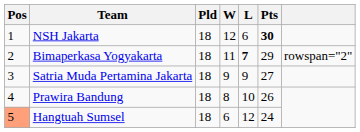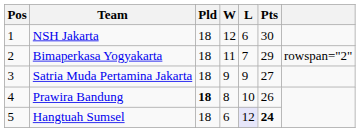(267, 35) bold -> (267, 35) normal
(245, 55) bold -> (245, 55) normal
(205, 96) normal -> (205, 96) bold
(11, 117) lightsalmon background -> (11, 117) no background
(248, 117) no background -> (248, 117) lavender background
(267, 117) normal -> (267, 117) bold
